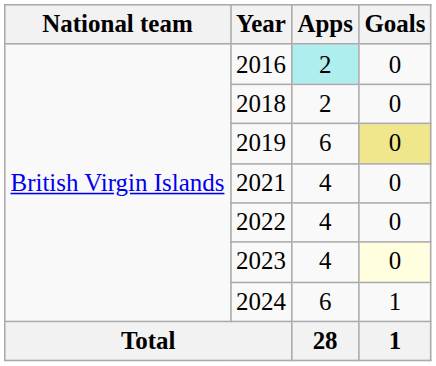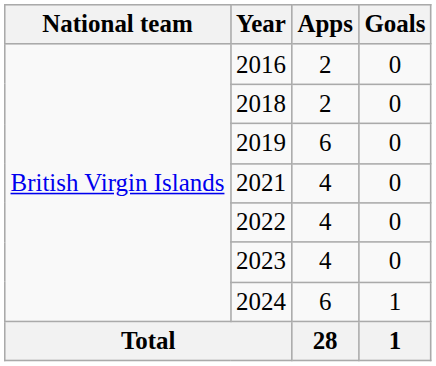(325, 63) paleturquoise background -> (325, 63) no background
(395, 143) khaki background -> (395, 143) no background
(395, 261) lightyellow background -> (395, 261) no background
